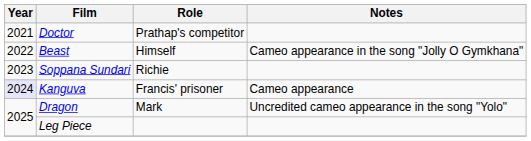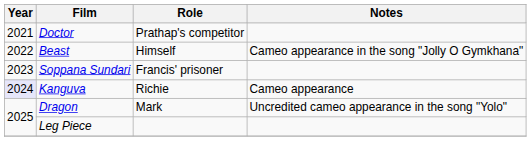(152, 70) Richie -> (179, 70) Francis' prisoner
(179, 88) Francis' prisoner -> (152, 88) Richie
